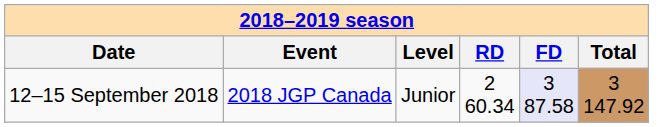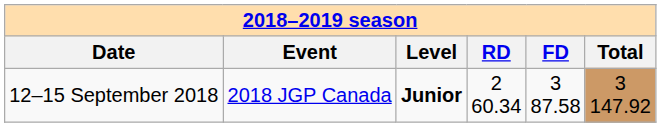(428, 95) normal -> (431, 95) bold
(549, 95) lavender background -> (556, 95) no background
